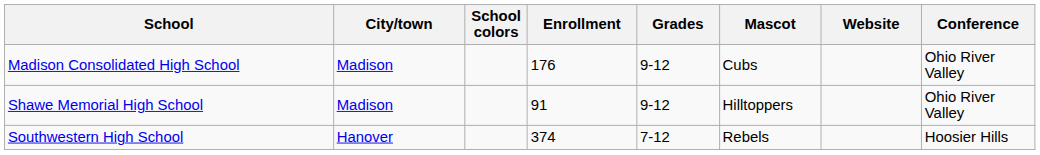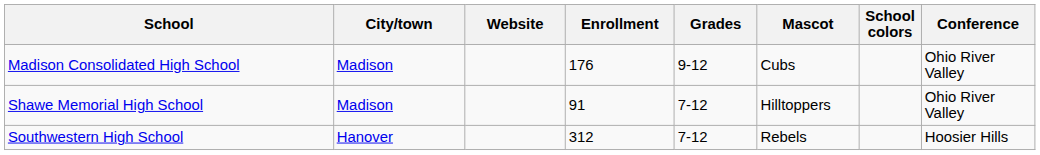columns swapped: (871, 24) <-> (496, 24)
(655, 105) 9-12 -> (693, 105) 7-12
(543, 137) 374 -> (581, 137) 312
